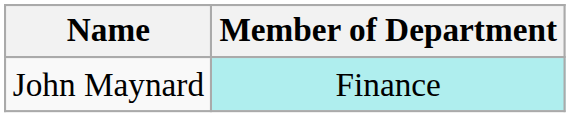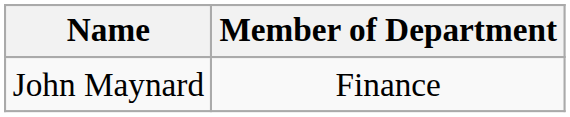(388, 83) paleturquoise background -> (388, 83) no background
